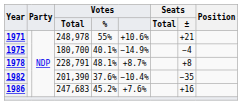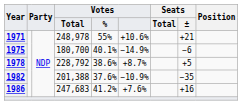(187, 50) −4 -> (187, 50) −6
(73, 63) 228,791 -> (73, 63) 228,792
(105, 63) 48.1% -> (105, 63) 38.6%
(187, 63) +8 -> (187, 63) +5
(73, 76) 201,390 -> (73, 76) 201,388
(135, 76) −10.4% -> (135, 76) −10.9%
(105, 90) 45.2% -> (105, 90) 41.2%
